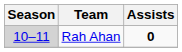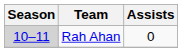(151, 36) bold -> (151, 36) normal
